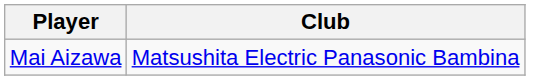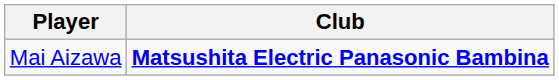(326, 57) normal -> (340, 57) bold
